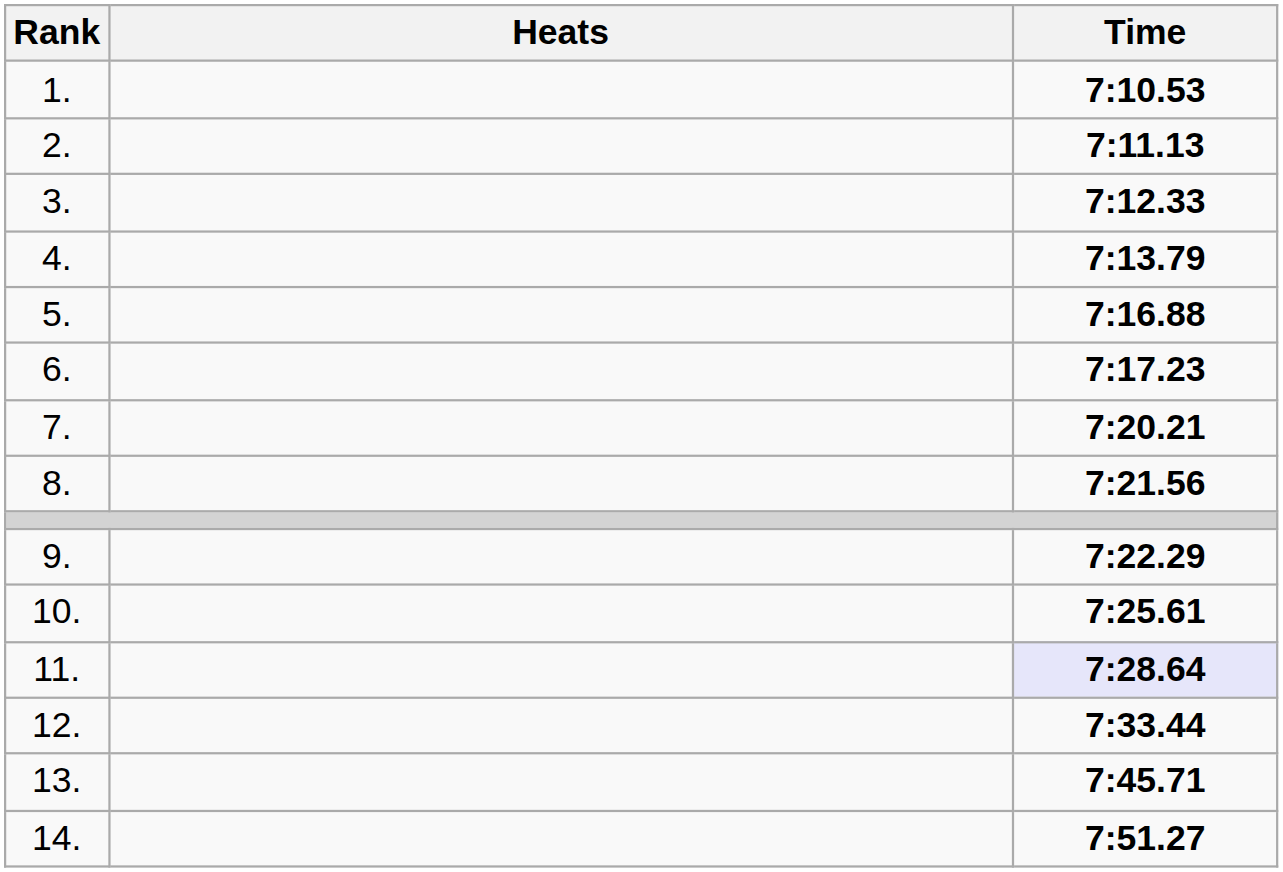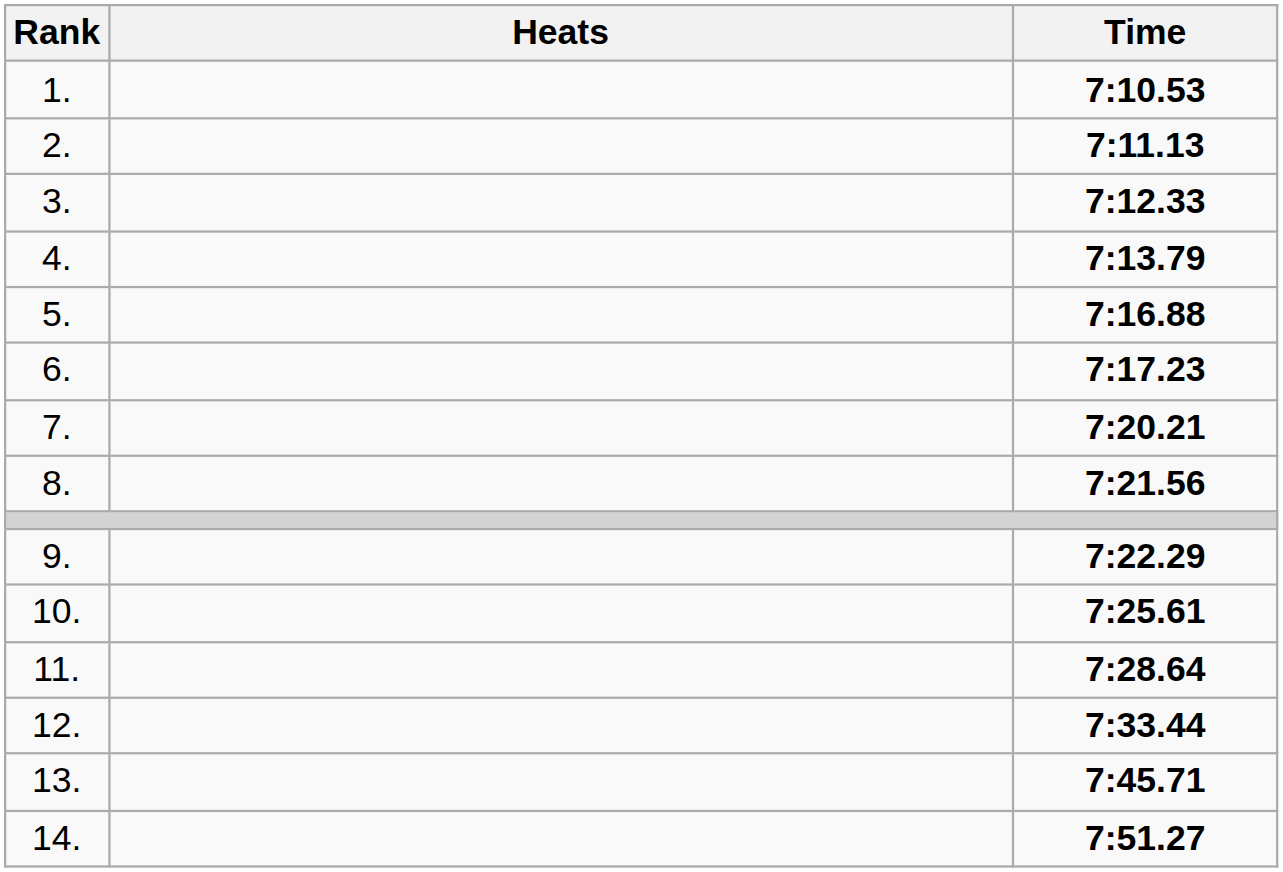(1145, 668) lavender background -> (1145, 668) no background
